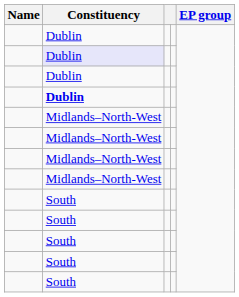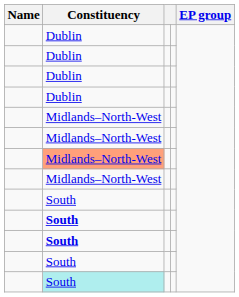(64, 55) lavender background -> (64, 55) no background
(65, 96) bold -> (64, 96) normal
(104, 158) no background -> (104, 158) lightsalmon background
(61, 220) normal -> (62, 220) bold
(61, 240) normal -> (62, 240) bold
(61, 281) no background -> (61, 281) paleturquoise background
